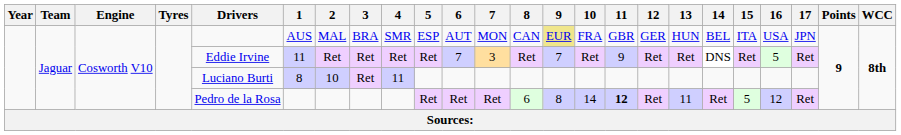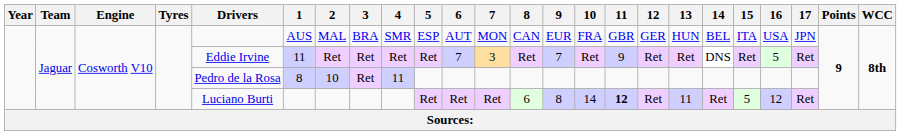(559, 36) khaki background -> (559, 36) no background
(238, 78) Luciano Burti -> (238, 78) Pedro de la Rosa
(238, 99) Pedro de la Rosa -> (238, 99) Luciano Burti
